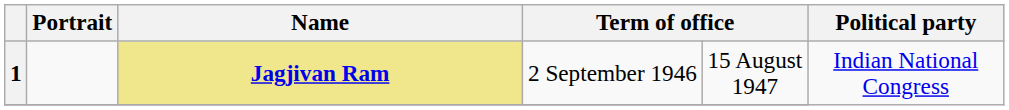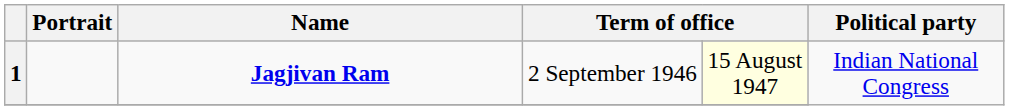(320, 72) khaki background -> (320, 72) no background
(755, 72) no background -> (755, 72) lightyellow background
